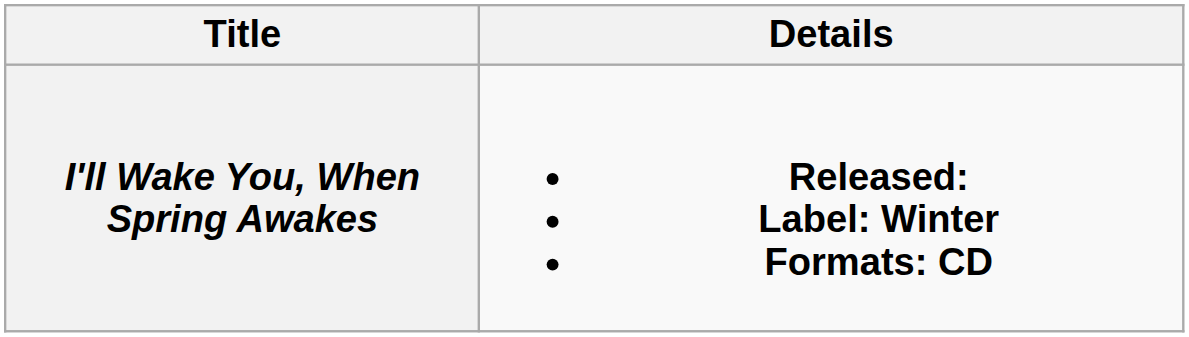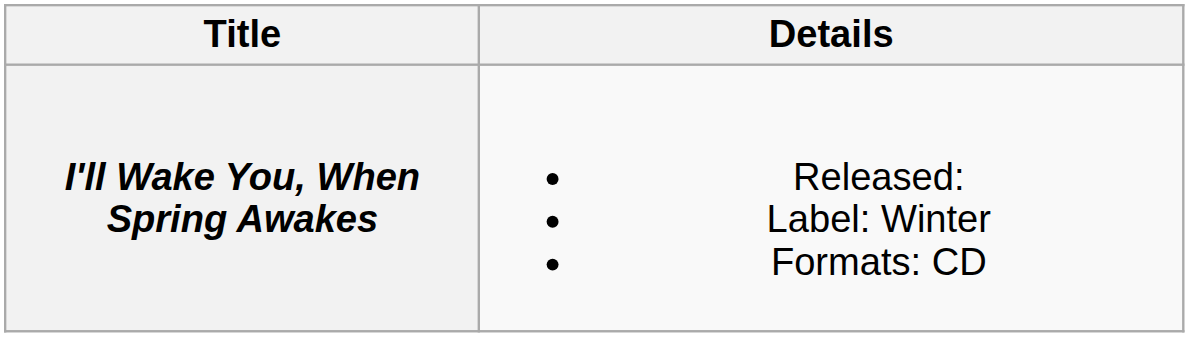(831, 220) bold -> (831, 220) normal
